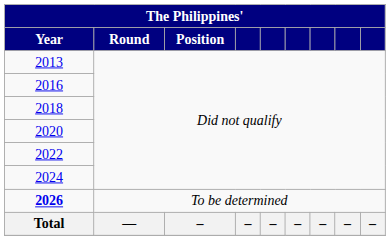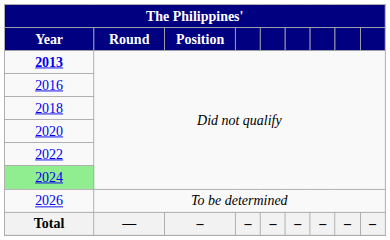(49, 62) normal -> (49, 62) bold
(49, 177) no background -> (49, 177) lightgreen background
(49, 200) bold -> (49, 200) normal
